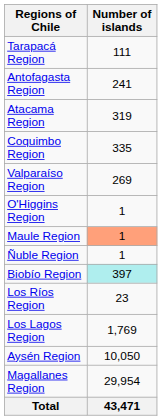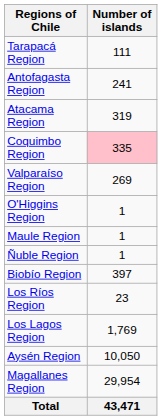(122, 148) no background -> (122, 148) pink background
(122, 237) lightsalmon background -> (122, 237) no background
(122, 274) paleturquoise background -> (122, 274) no background
